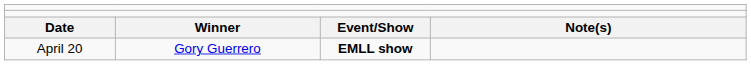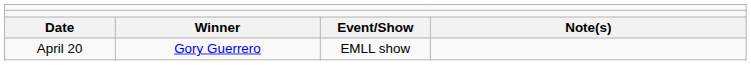(375, 48) bold -> (375, 48) normal
